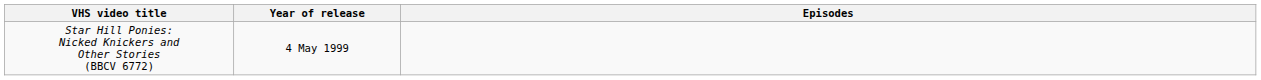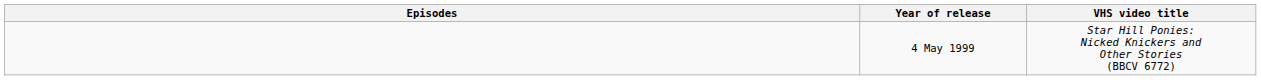columns swapped: (119, 13) <-> (828, 13)
